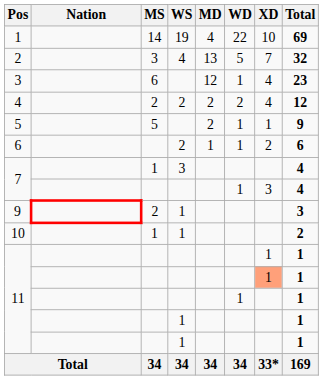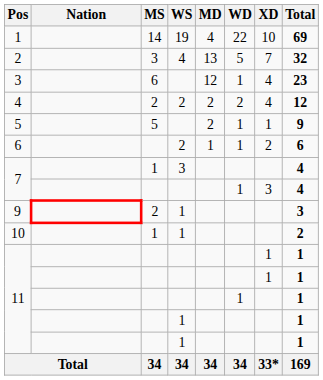(269, 277) lightsalmon background -> (269, 277) no background
